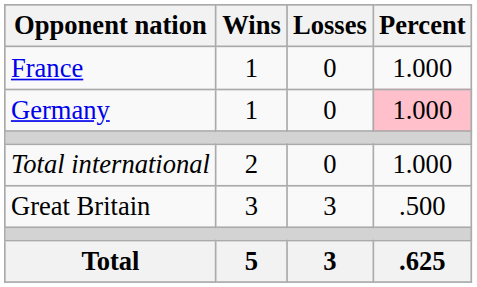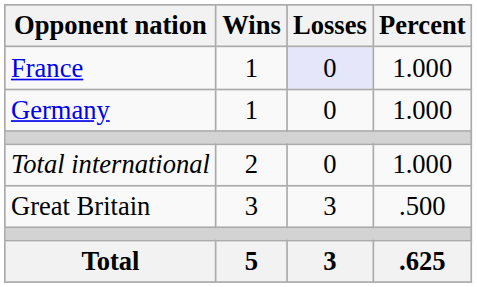(330, 67) no background -> (330, 67) lavender background
(422, 109) pink background -> (422, 109) no background
